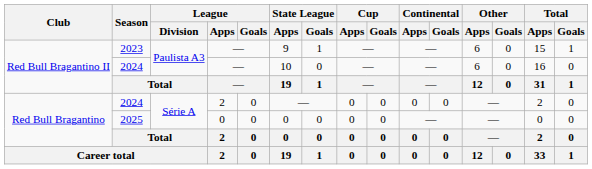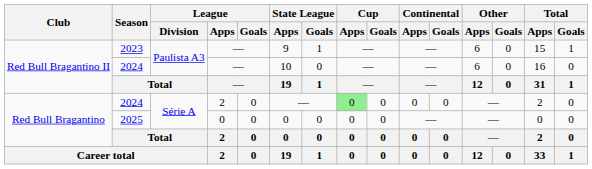(352, 102) no background -> (352, 102) lightgreen background
